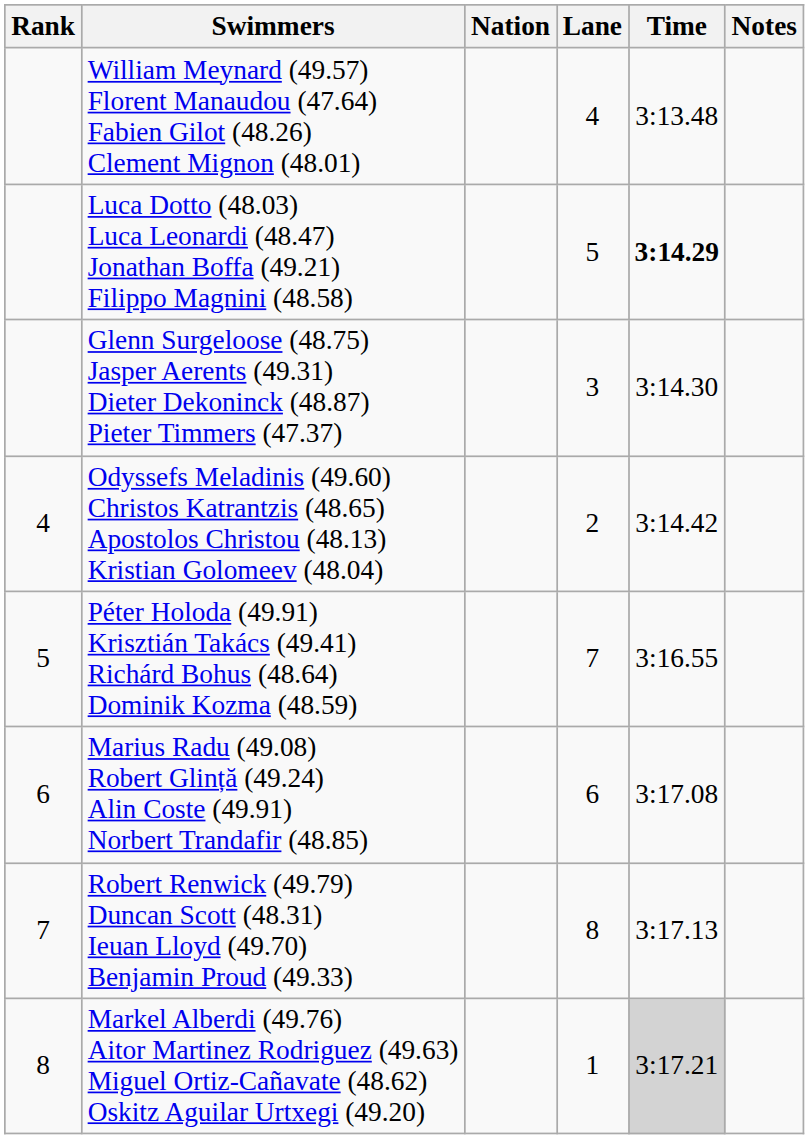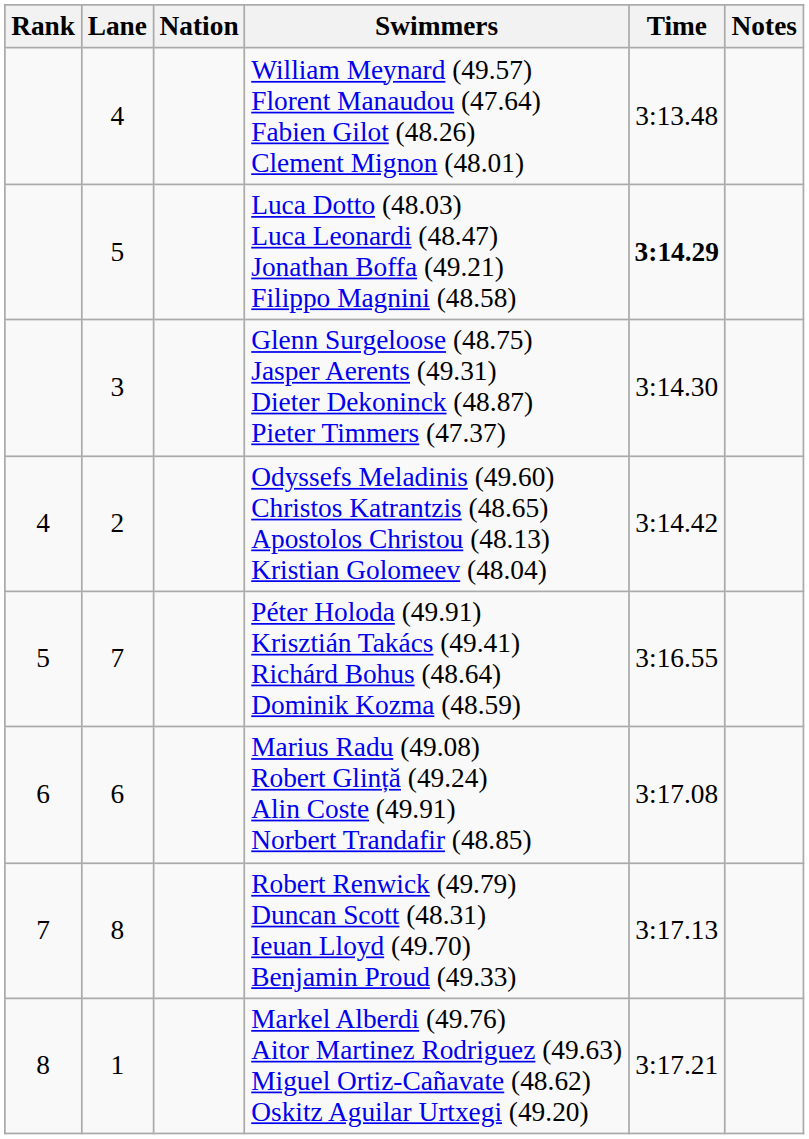columns swapped: (592, 26) <-> (273, 26)
(677, 1065) lightgrey background -> (677, 1065) no background
